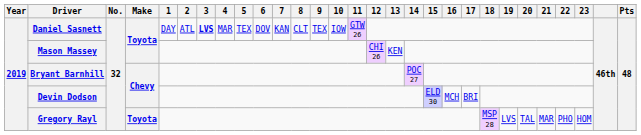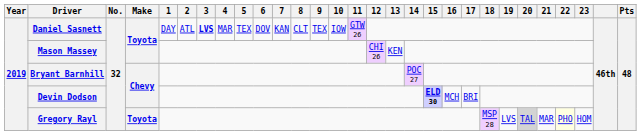(433, 97) normal -> (433, 97) bold
(527, 119) no background -> (527, 119) lightgrey background
(565, 119) no background -> (565, 119) lightyellow background
